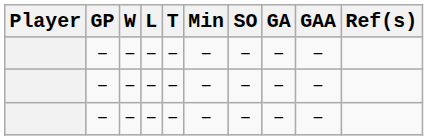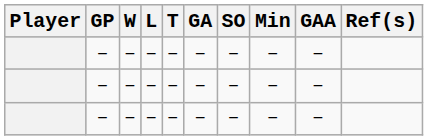columns swapped: (206, 21) <-> (279, 21)
